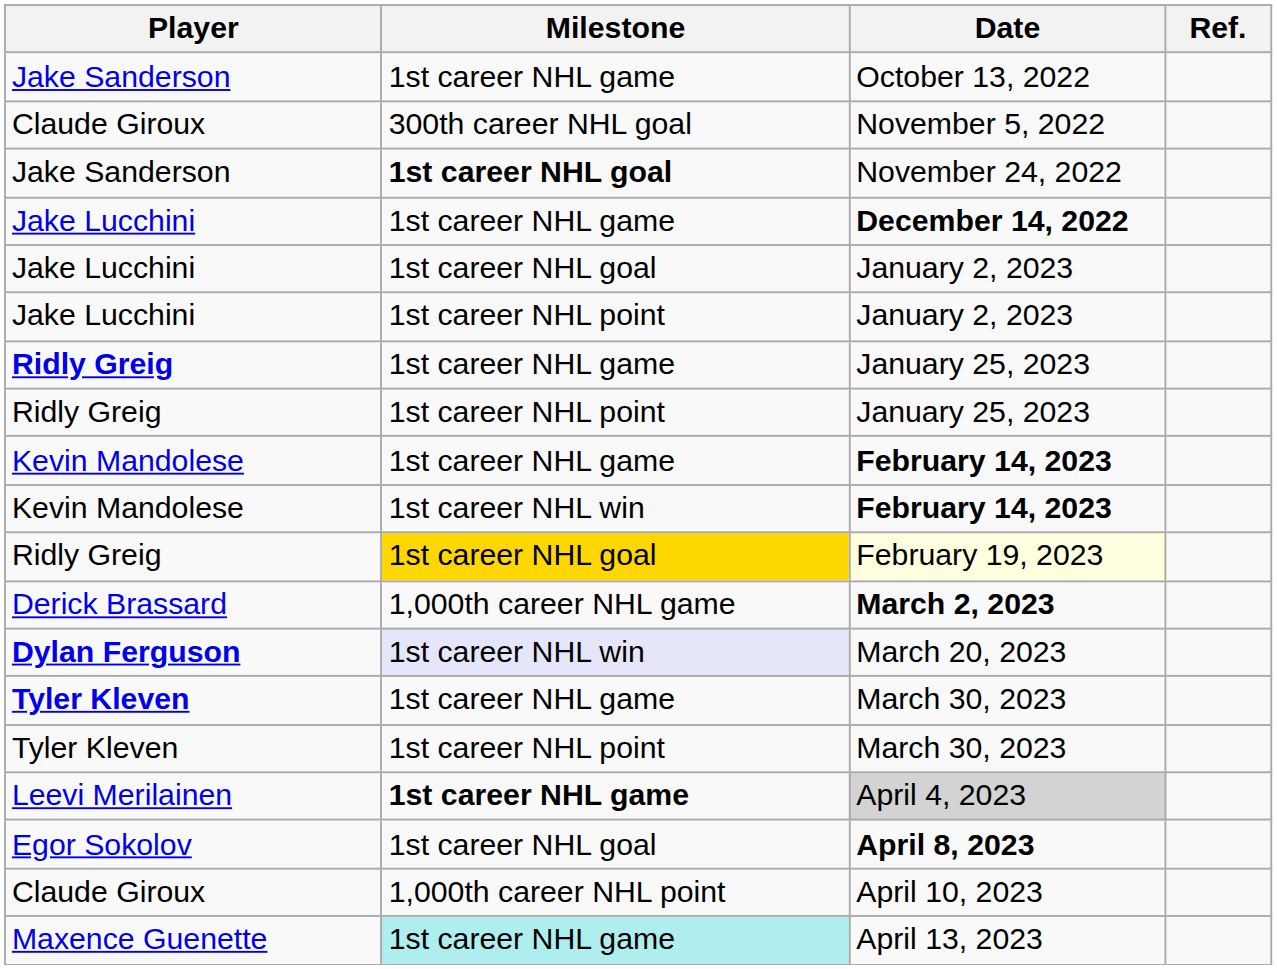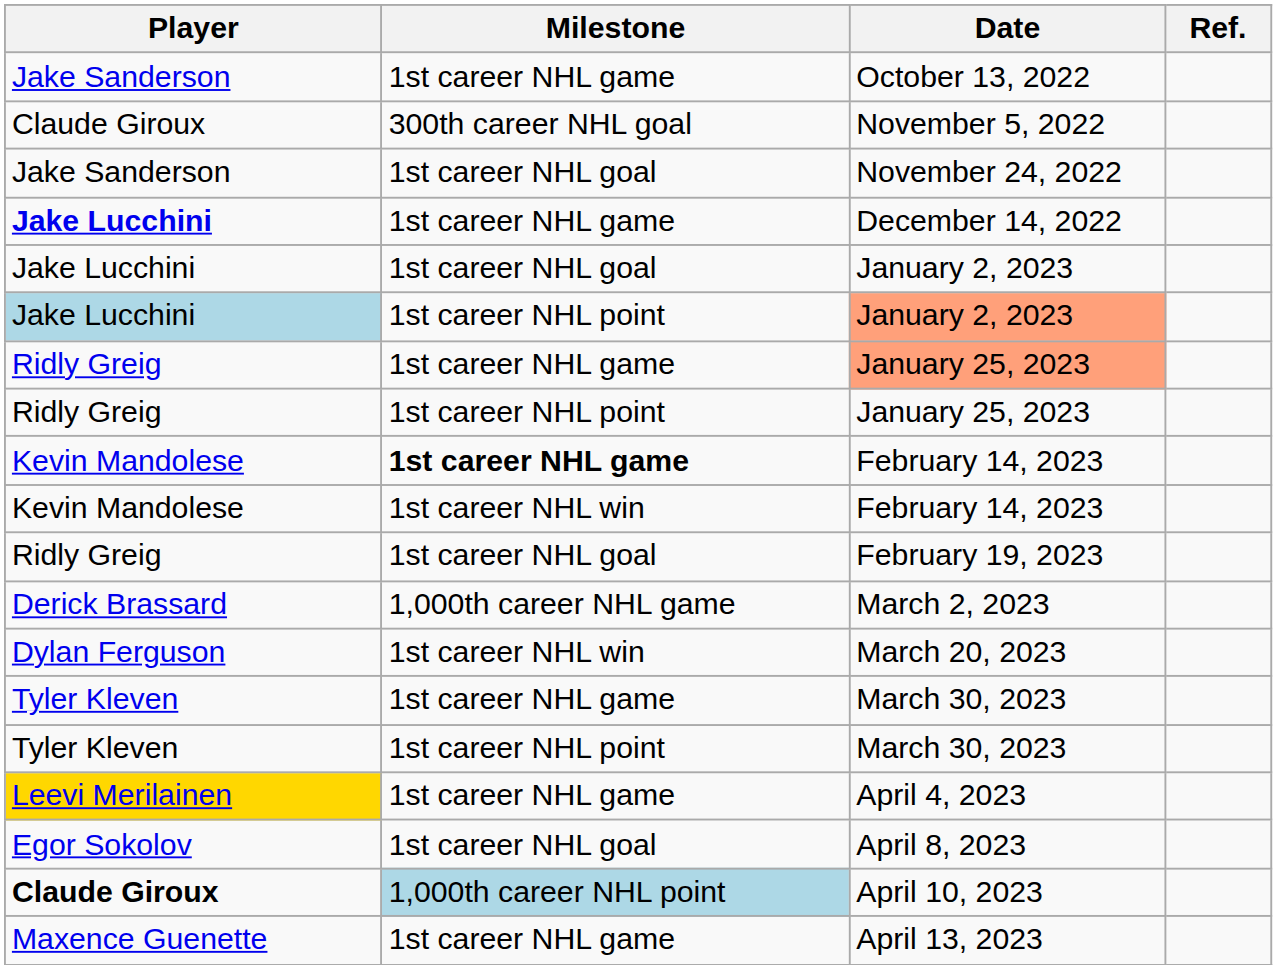(530, 172) bold -> (523, 172) normal
(104, 220) normal -> (112, 220) bold
(992, 220) bold -> (989, 220) normal
(104, 316) no background -> (104, 316) lightblue background
(965, 316) no background -> (965, 316) lightsalmon background
(93, 364) bold -> (87, 364) normal
(973, 364) no background -> (973, 364) lightsalmon background
(532, 460) normal -> (539, 460) bold
(984, 460) bold -> (980, 460) normal
(984, 508) bold -> (980, 508) normal
(523, 556) gold background -> (523, 556) no background
(980, 556) lightyellow background -> (980, 556) no background
(955, 603) bold -> (953, 603) normal
(126, 651) bold -> (119, 651) normal
(517, 651) lavender background -> (517, 651) no background
(101, 699) bold -> (95, 699) normal
(122, 795) no background -> (122, 795) gold background
(539, 795) bold -> (532, 795) normal
(941, 795) lightgrey background -> (941, 795) no background
(945, 843) bold -> (941, 843) normal
(109, 891) normal -> (115, 891) bold
(557, 891) no background -> (557, 891) lightblue background
(532, 939) paleturquoise background -> (532, 939) no background
